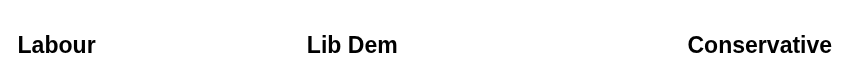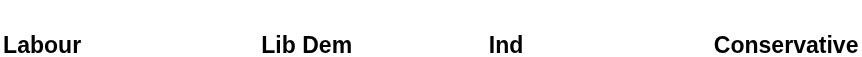+ column: (506, 14)
